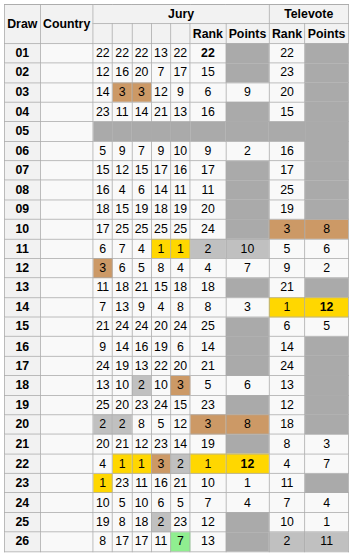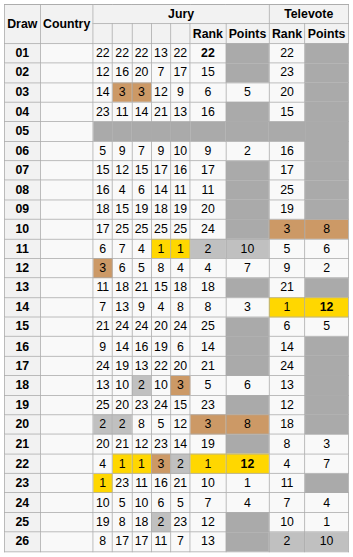(247, 92) 9 -> (247, 92) 5
(180, 541) lightgreen background -> (180, 541) no background
(327, 541) 11 -> (327, 541) 10
